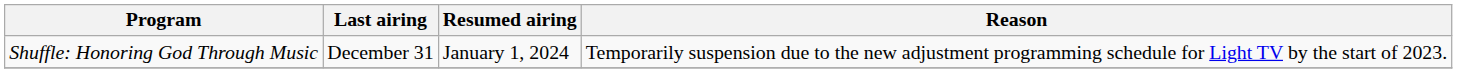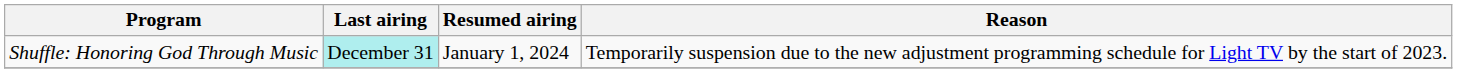(380, 51) no background -> (380, 51) paleturquoise background
